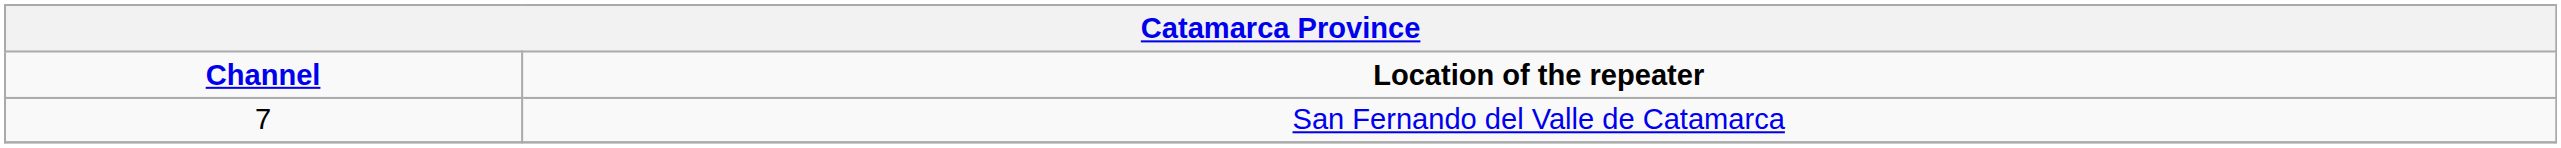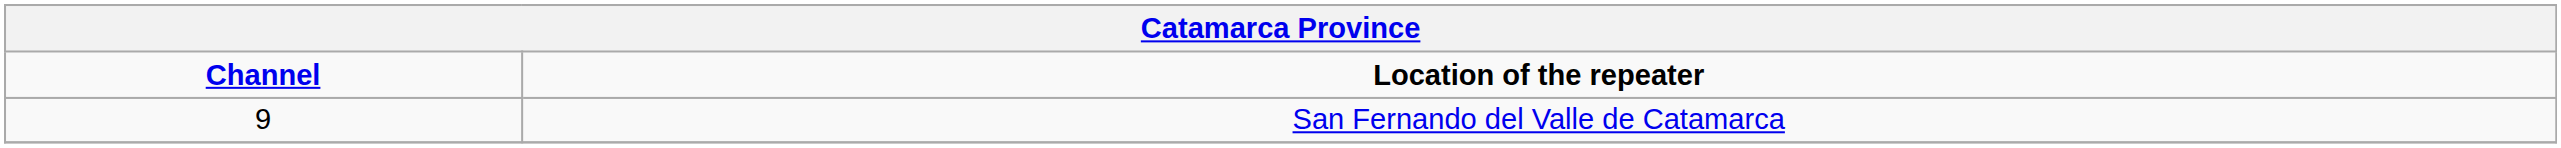(263, 120) 7 -> (263, 120) 9
